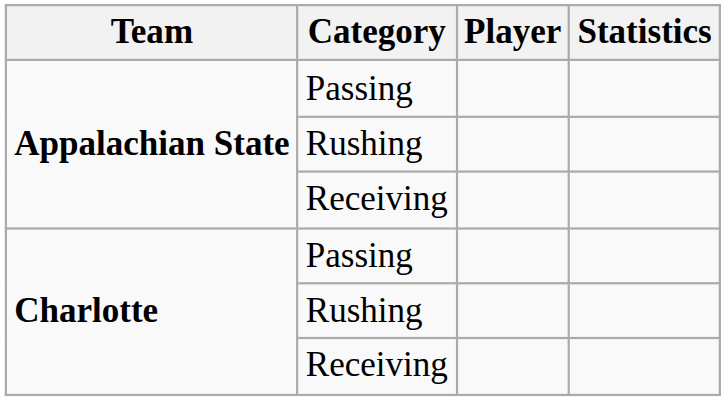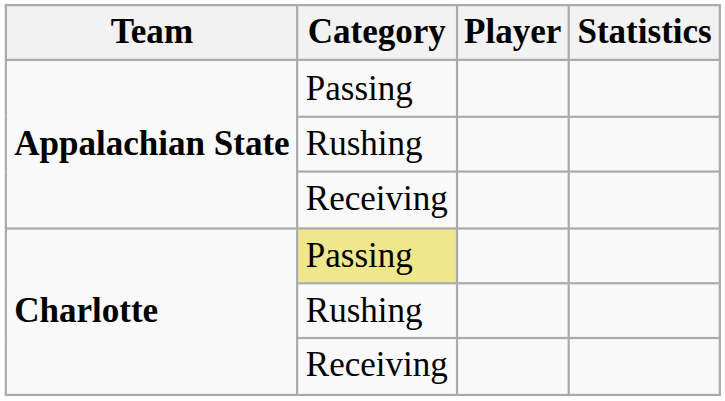(359, 254) no background -> (359, 254) khaki background
